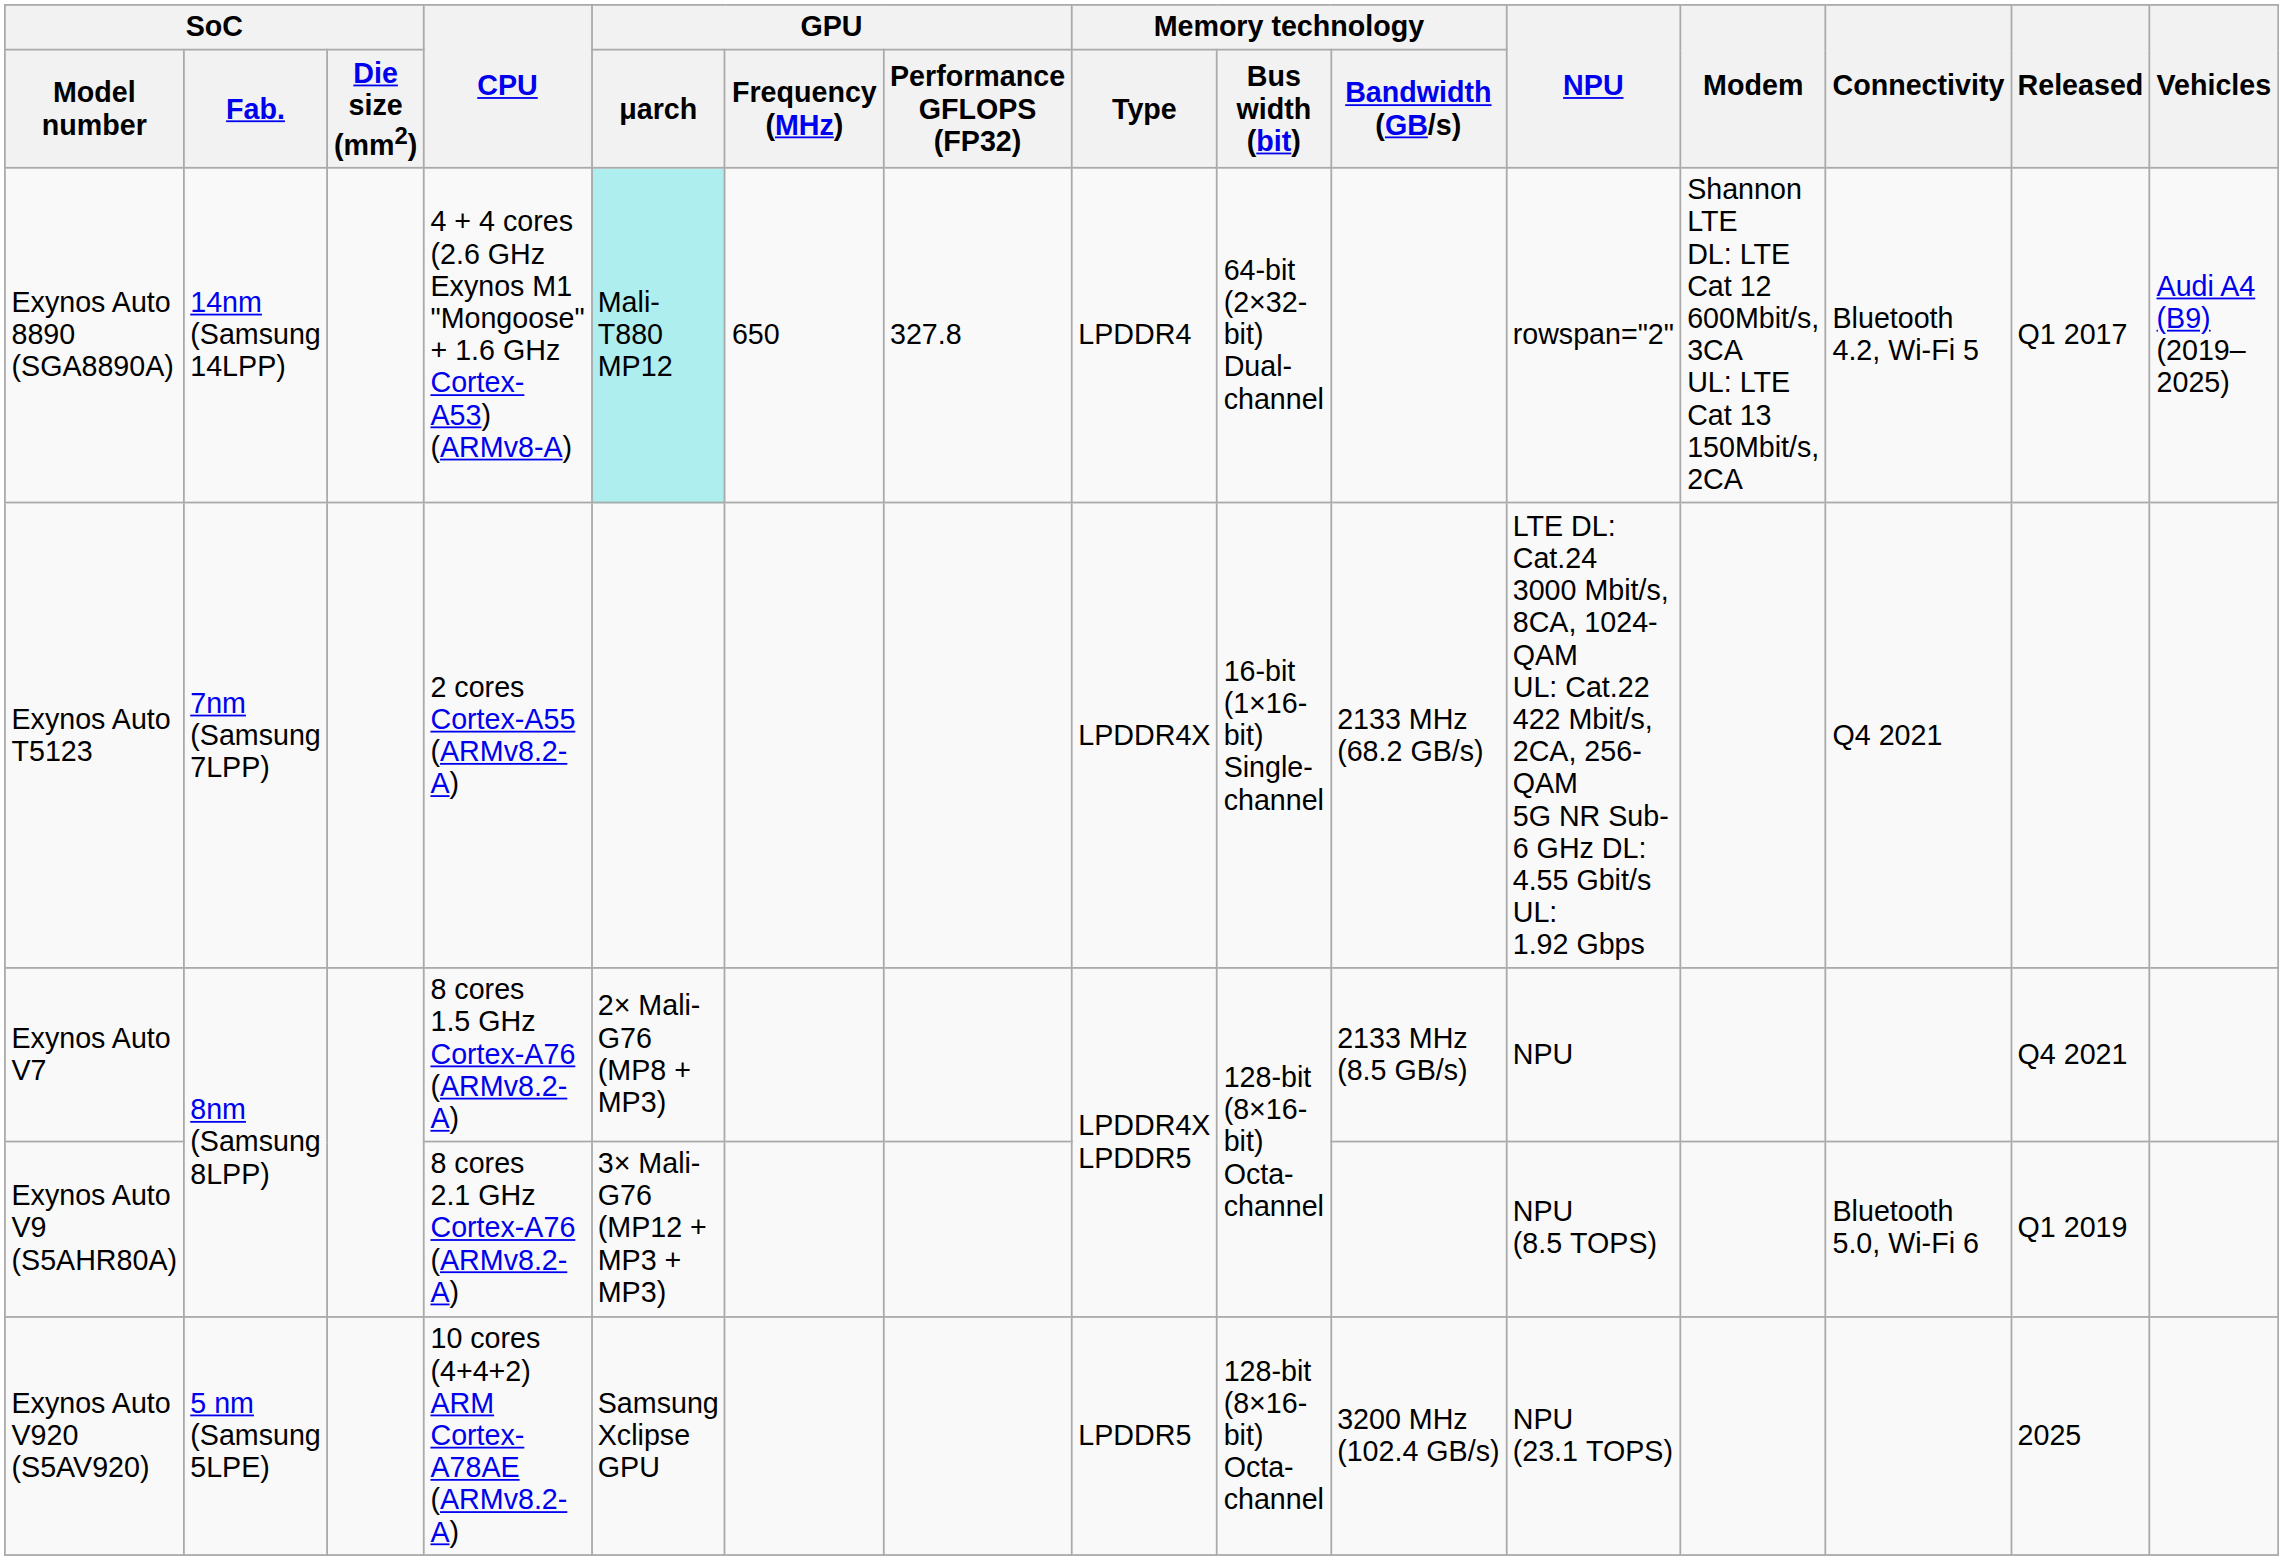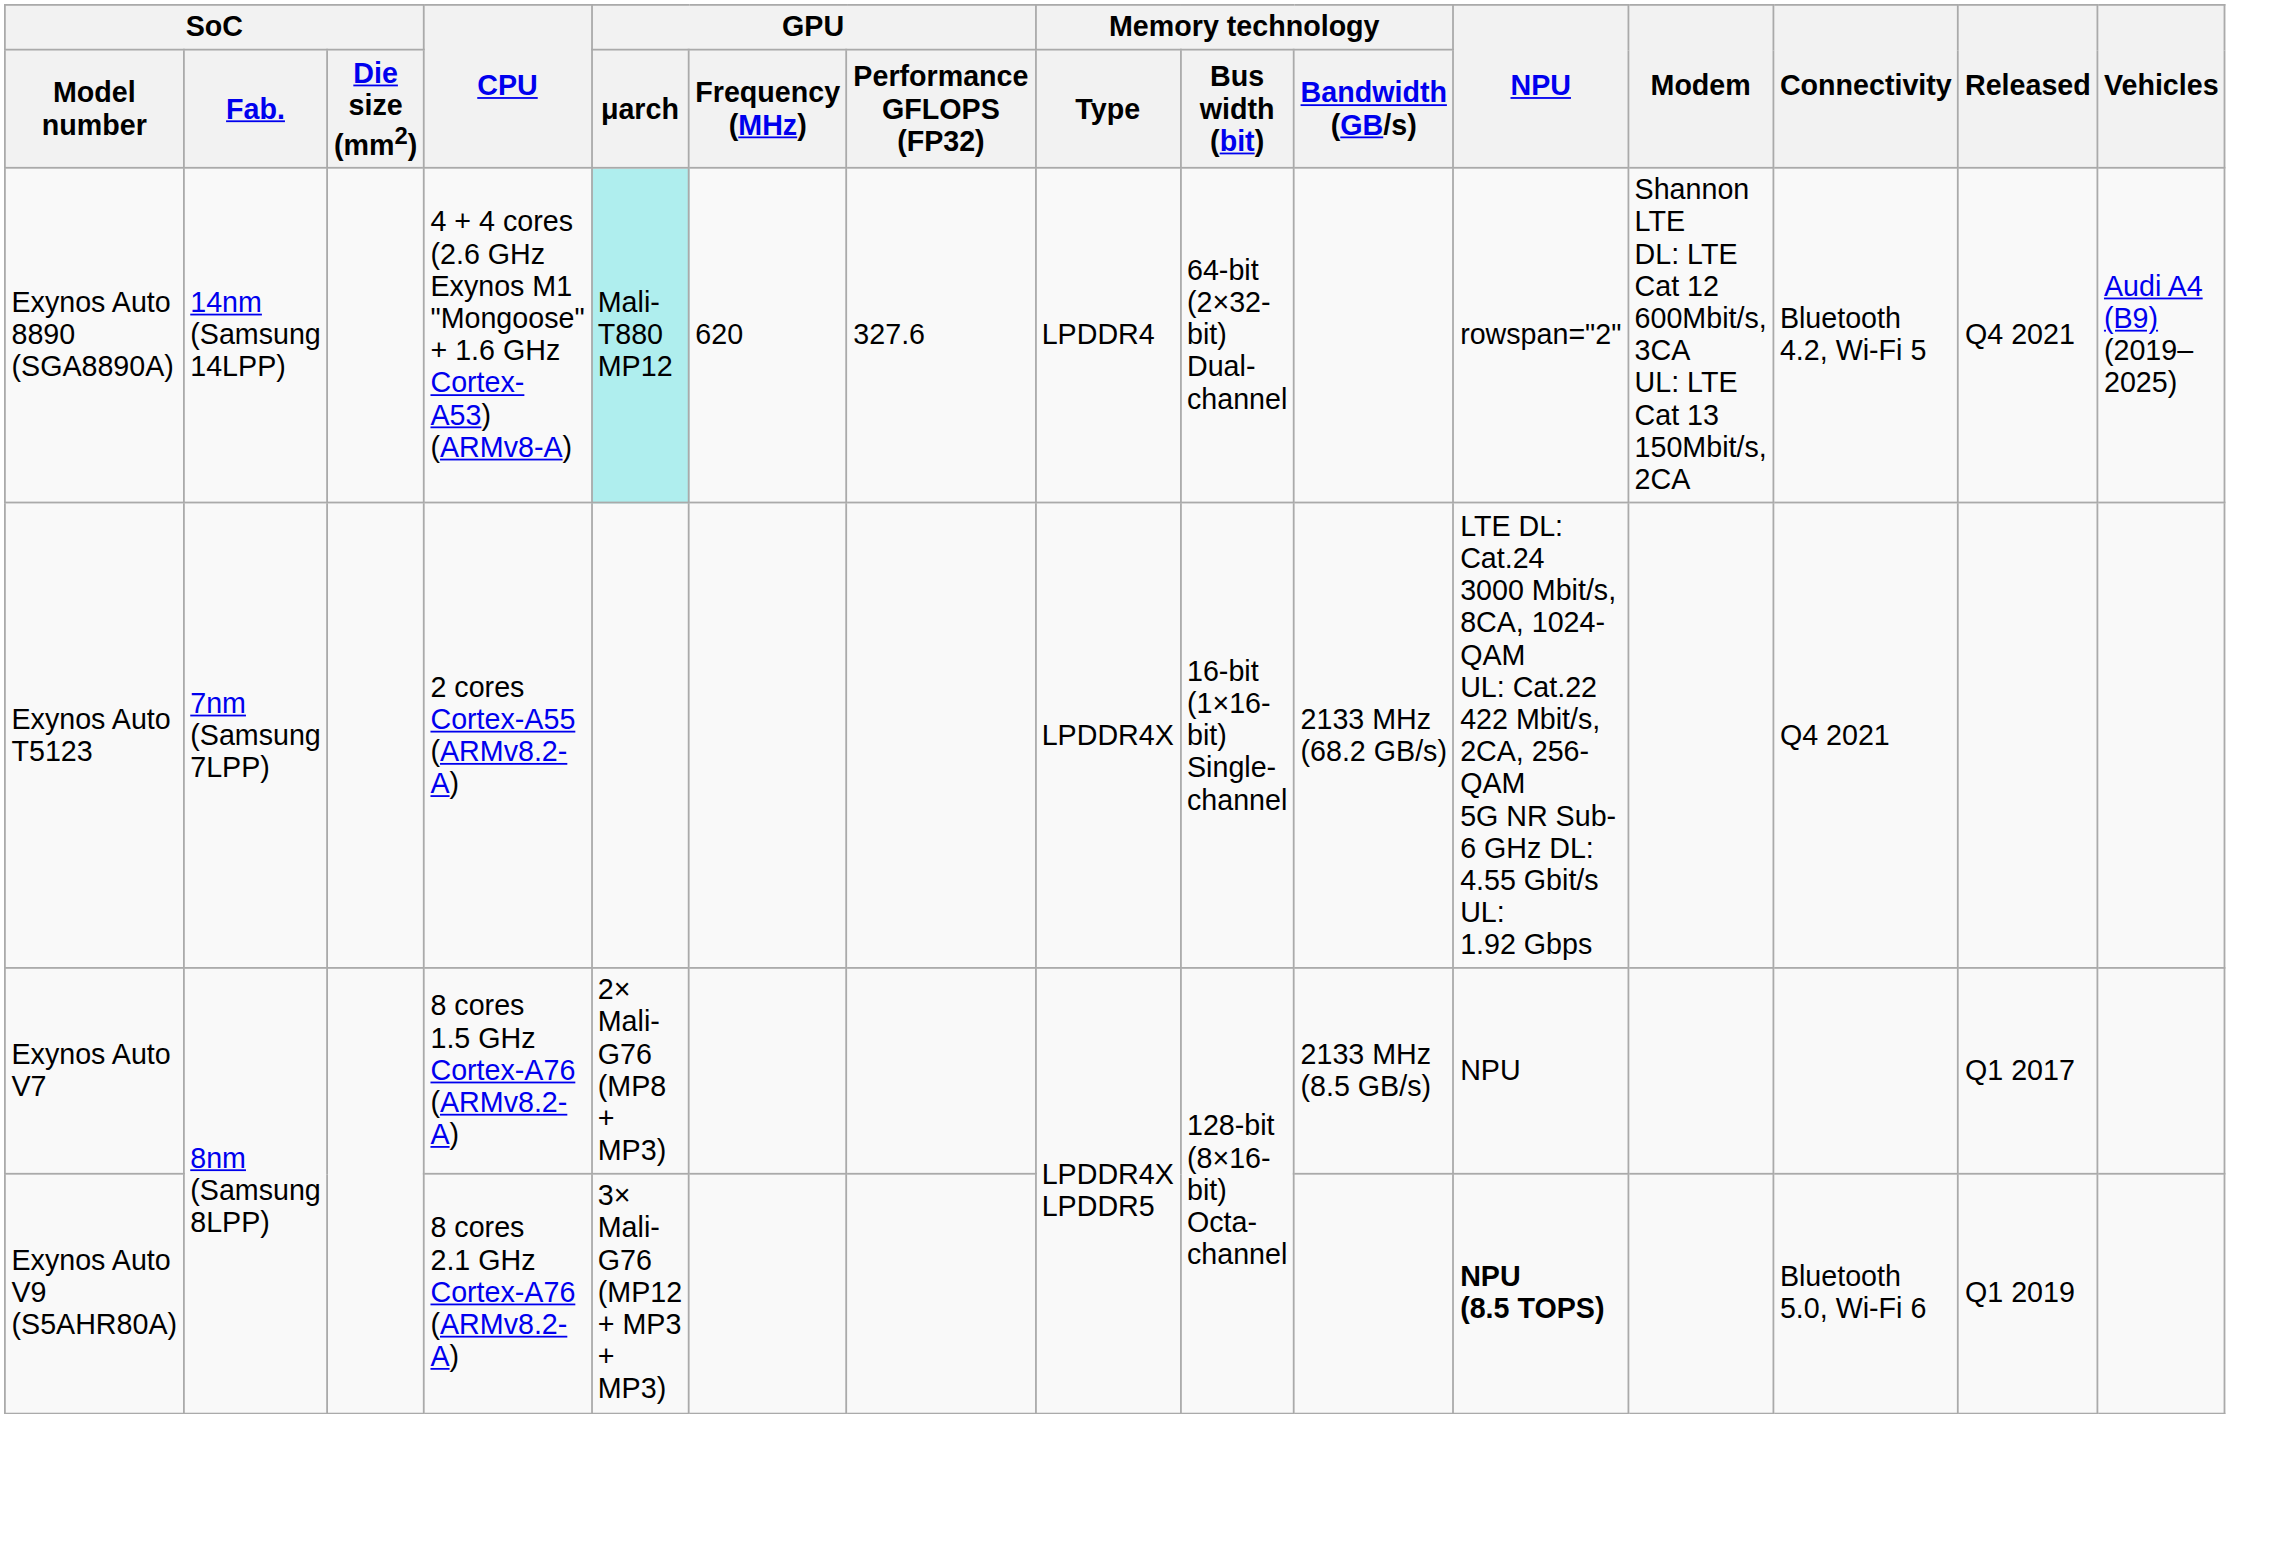(756, 335) 650 -> (719, 335) 620
(926, 335) 327.8 -> (889, 335) 327.6
(2072, 335) Q1 2017 -> (2020, 335) Q4 2021
(2072, 1054) Q4 2021 -> (2020, 1070) Q1 2017
(1585, 1228) normal -> (1532, 1293) bold
- row: (91, 1435)
